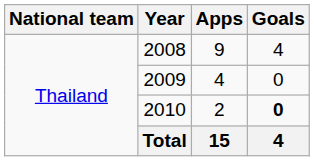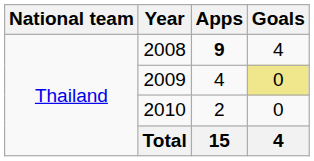(219, 49) normal -> (219, 49) bold
(278, 79) no background -> (278, 79) khaki background
(278, 110) bold -> (278, 110) normal
